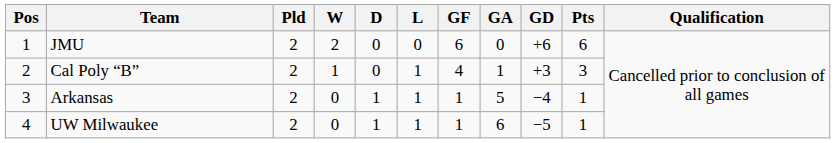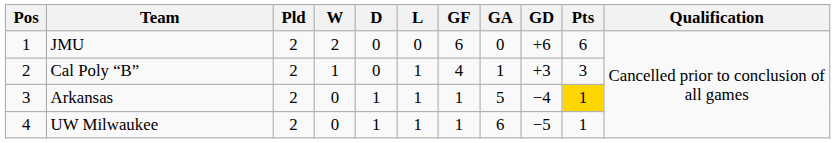(583, 97) no background -> (583, 97) gold background
